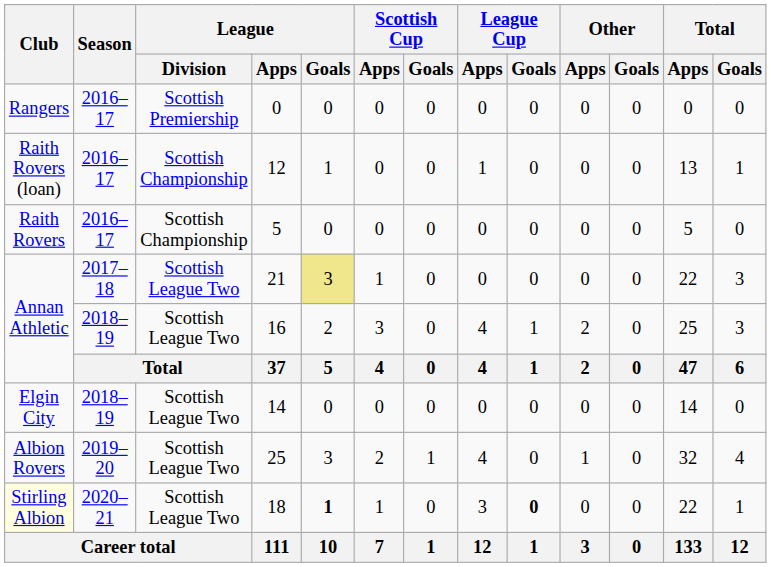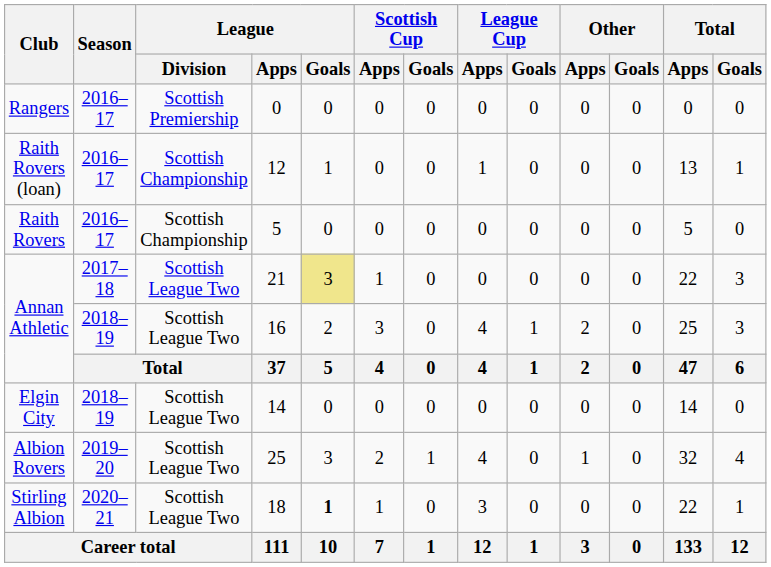(39, 507) lightyellow background -> (39, 507) no background
(534, 507) bold -> (534, 507) normal
